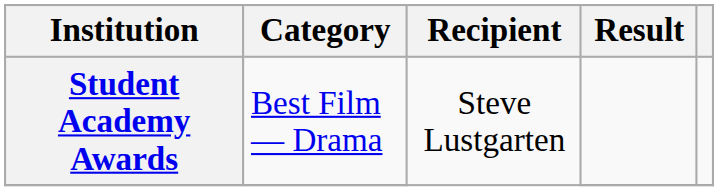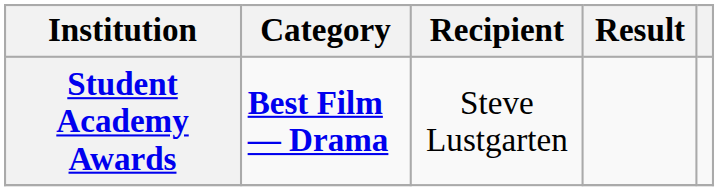(317, 120) normal -> (318, 120) bold
